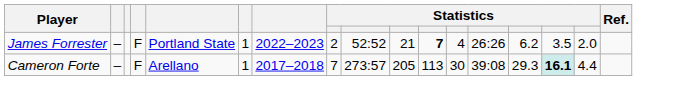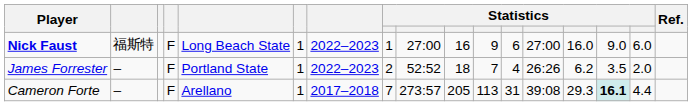+ row: (42, 45)
(408, 43) 21 -> (463, 69) 18
(440, 43) bold -> (494, 69) normal
(457, 65) 30 -> (512, 90) 31
